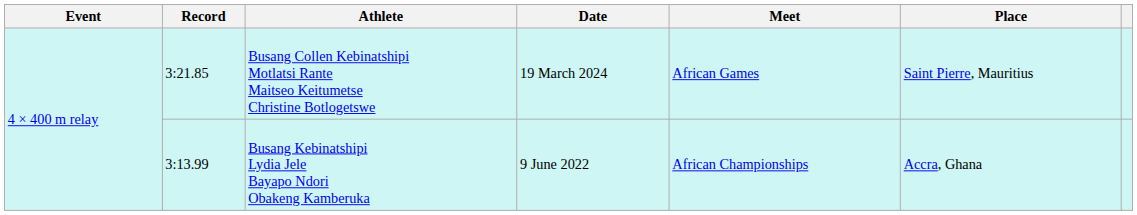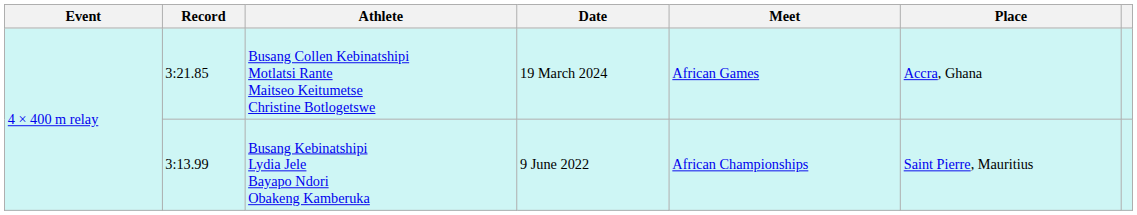(969, 73) Saint Pierre, Mauritius -> (943, 73) Accra, Ghana
(943, 165) Accra, Ghana -> (969, 165) Saint Pierre, Mauritius
